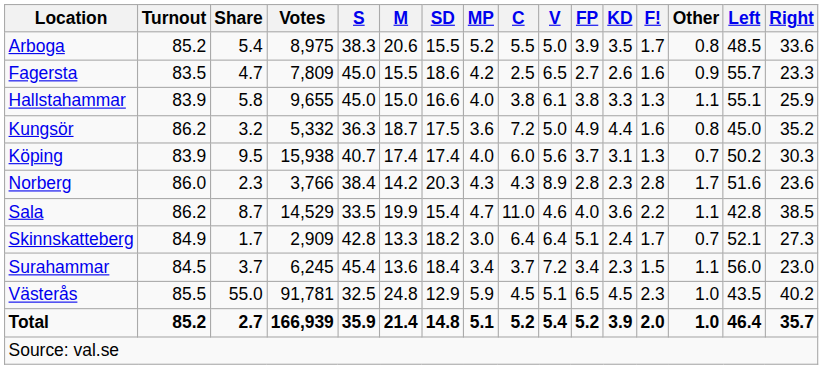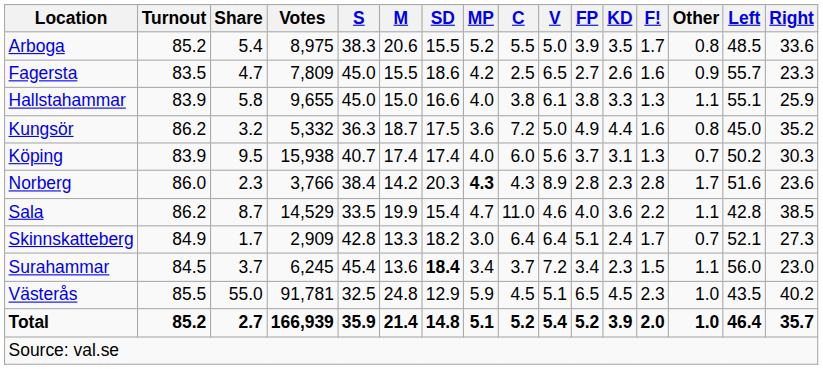(482, 184) normal -> (482, 184) bold
(443, 267) normal -> (443, 267) bold
